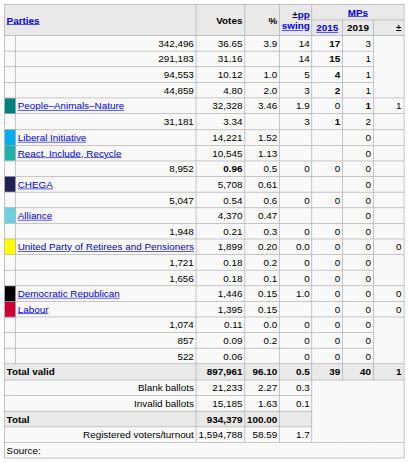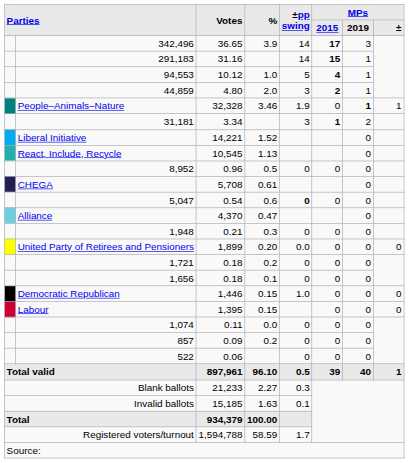(233, 169) bold -> (233, 169) normal
(307, 200) normal -> (307, 200) bold
